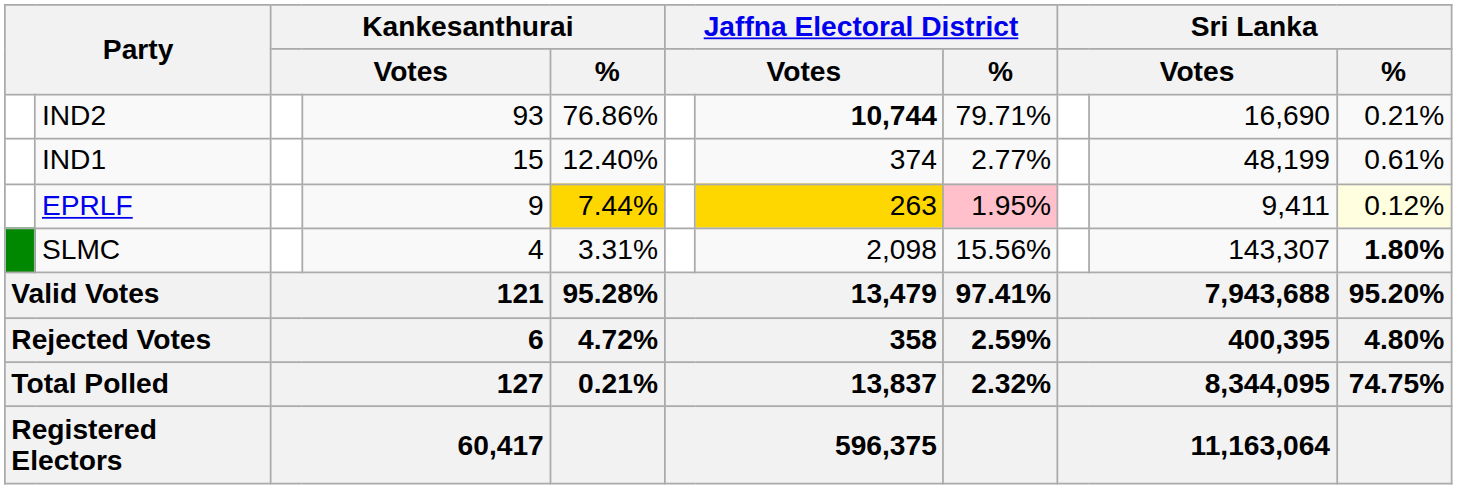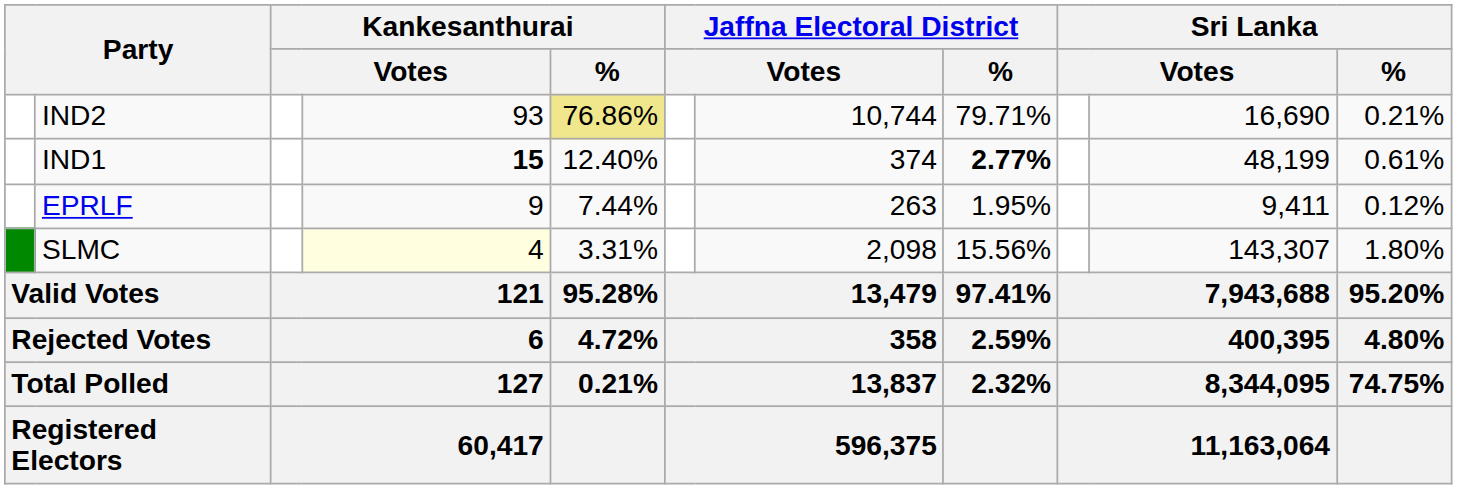(610, 116) no background -> (610, 116) khaki background
(894, 116) bold -> (894, 116) normal
(528, 160) normal -> (528, 160) bold
(1011, 160) normal -> (1011, 160) bold
(618, 205) gold background -> (618, 205) no background
(913, 205) gold background -> (913, 205) no background
(1011, 205) pink background -> (1011, 205) no background
(1404, 205) lightyellow background -> (1404, 205) no background
(536, 250) no background -> (536, 250) lightyellow background
(1404, 250) bold -> (1404, 250) normal
